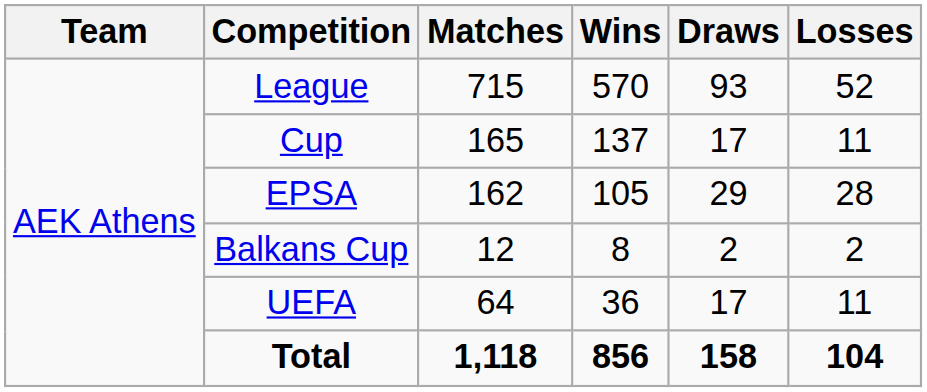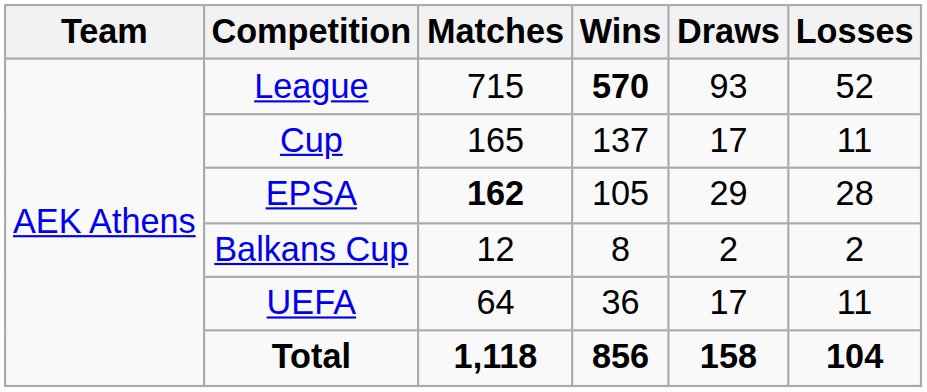(621, 85) normal -> (621, 85) bold
(495, 194) normal -> (495, 194) bold
